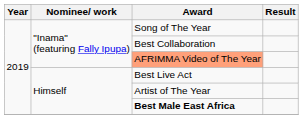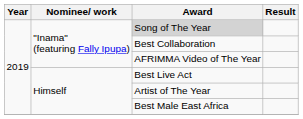(173, 28) no background -> (173, 28) lightgrey background
(198, 59) lightsalmon background -> (198, 59) no background
(185, 106) bold -> (181, 106) normal
